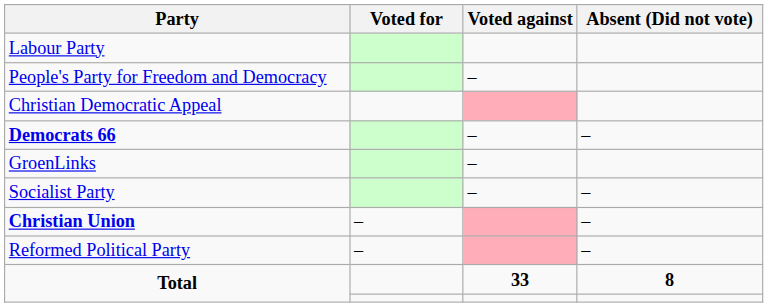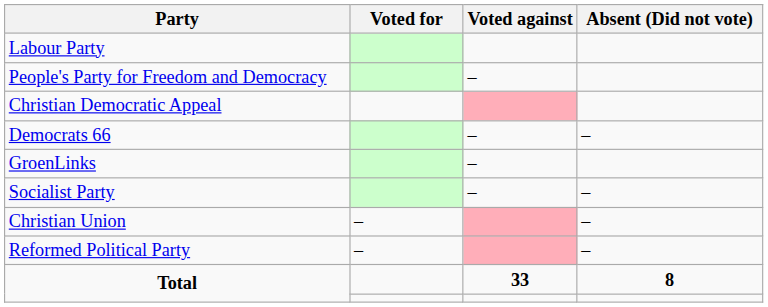(62, 134) bold -> (60, 134) normal
(72, 221) bold -> (67, 221) normal
